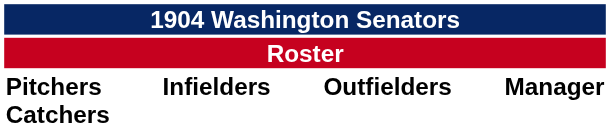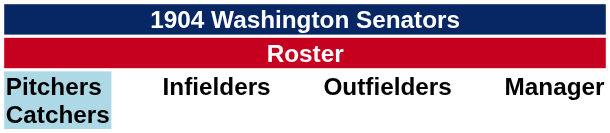(58, 100) no background -> (58, 100) lightblue background
